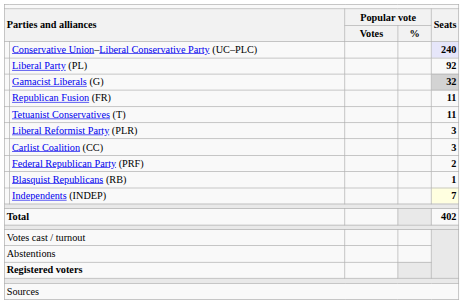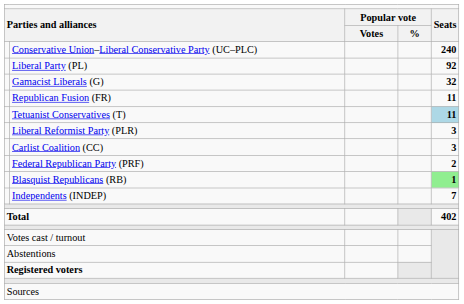(449, 49) lavender background -> (449, 49) no background
(451, 82) lightgrey background -> (451, 82) no background
(452, 114) no background -> (452, 114) lightblue background
(454, 179) no background -> (454, 179) lightgreen background
(454, 195) lightyellow background -> (454, 195) no background
